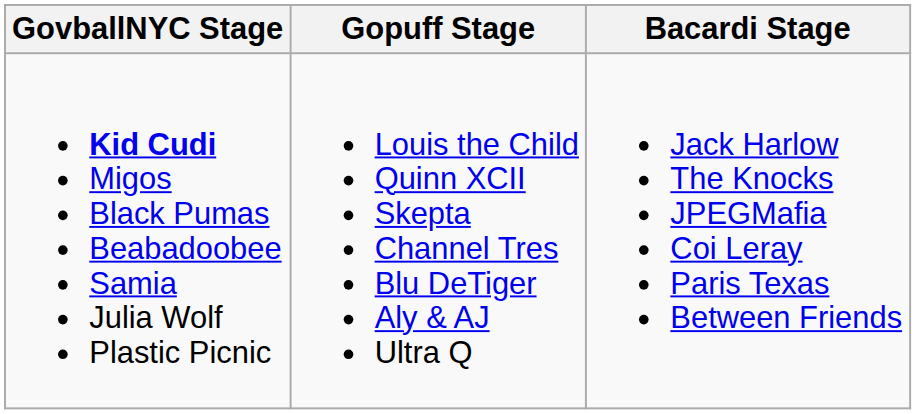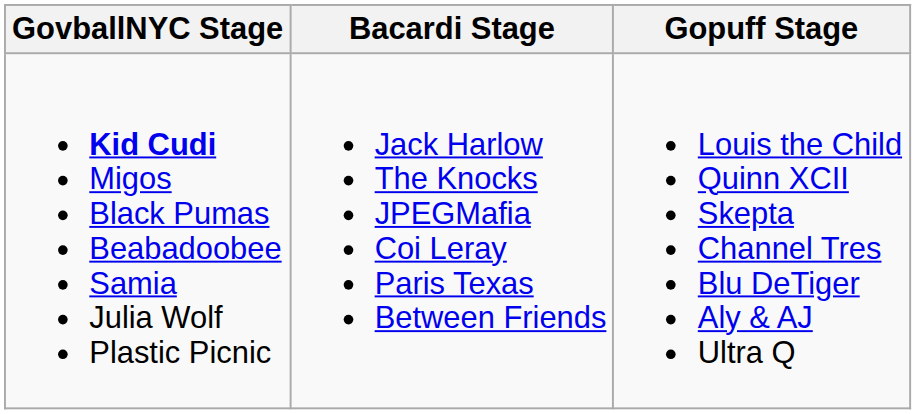columns swapped: (438, 28) <-> (748, 28)
